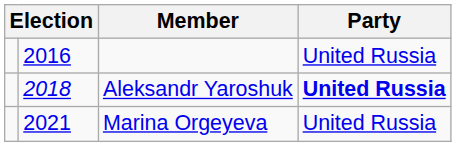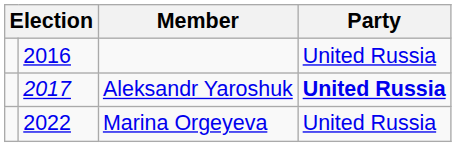(47, 89) 2018 -> (47, 89) 2017
(47, 123) 2021 -> (47, 123) 2022
